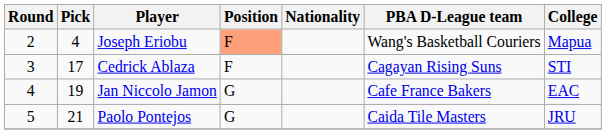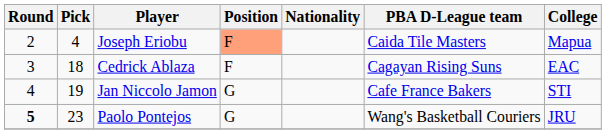(454, 41) Wang's Basketball Couriers -> (427, 41) Caida Tile Masters
(75, 66) 17 -> (75, 66) 18
(560, 66) STI -> (563, 66) EAC
(563, 91) EAC -> (560, 91) STI
(31, 116) normal -> (31, 116) bold
(75, 116) 21 -> (75, 116) 23
(427, 116) Caida Tile Masters -> (454, 116) Wang's Basketball Couriers
